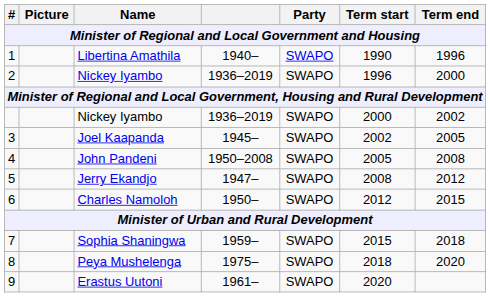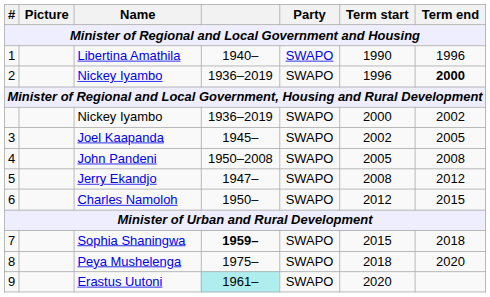(450, 76) normal -> (450, 76) bold
(240, 240) normal -> (240, 240) bold
(240, 281) no background -> (240, 281) paleturquoise background
